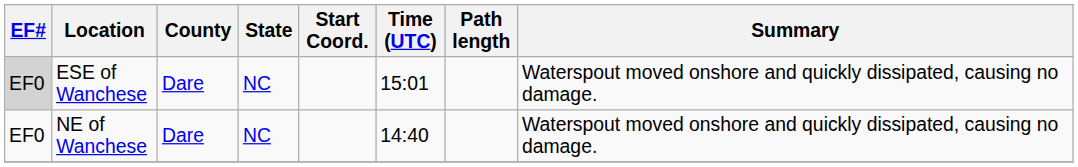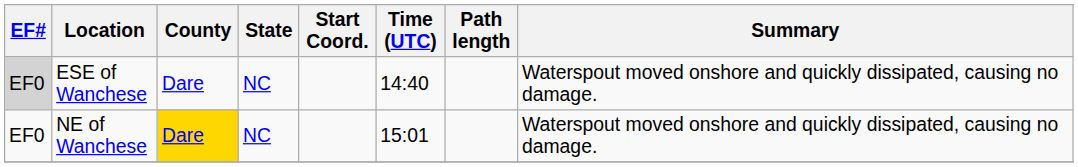(404, 83) 15:01 -> (404, 83) 14:40
(183, 135) no background -> (183, 135) gold background
(404, 135) 14:40 -> (404, 135) 15:01
